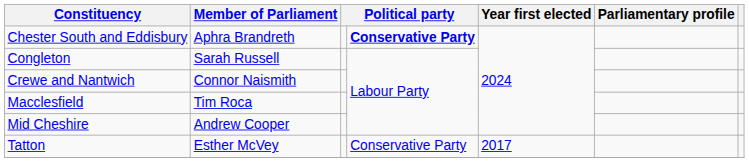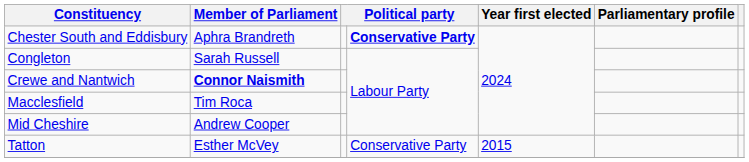(245, 80) normal -> (249, 80) bold
(496, 146) 2017 -> (496, 146) 2015
